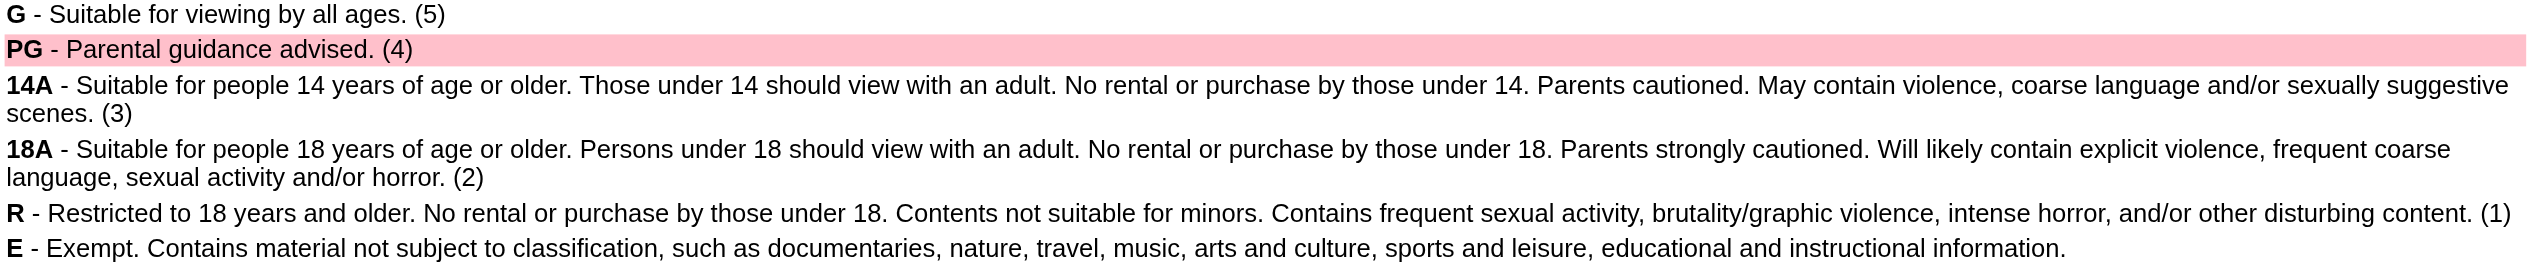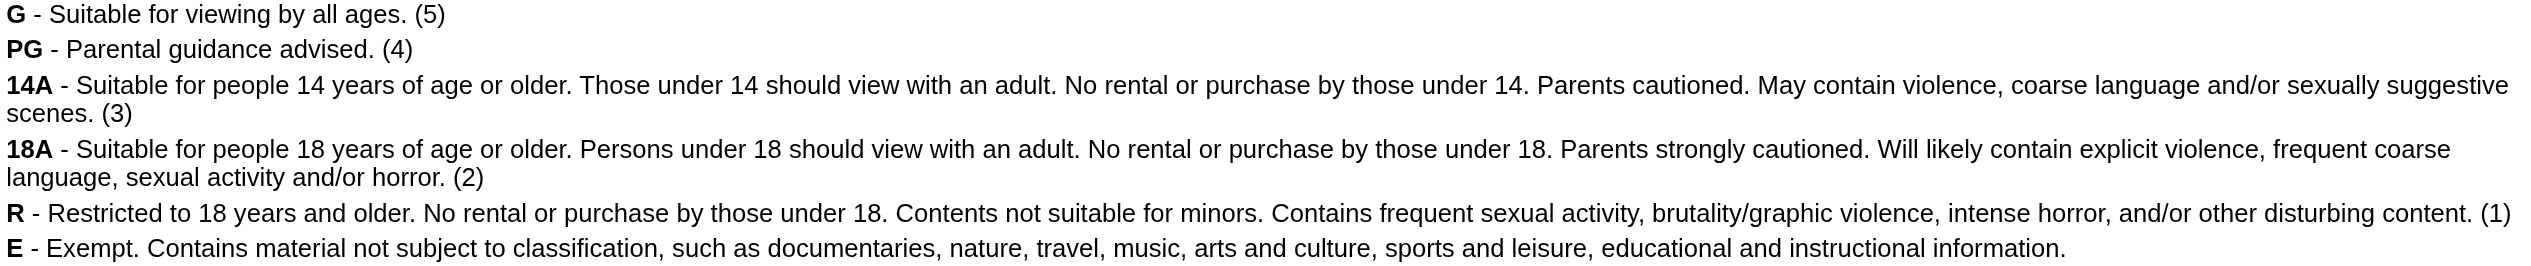(210, 50) pink background -> (210, 50) no background
